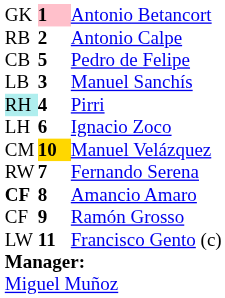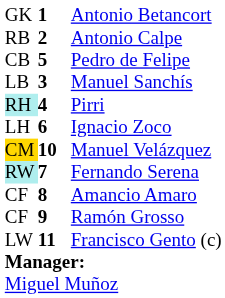(43, 15) pink background -> (43, 15) no background
(20, 149) no background -> (20, 149) gold background
(47, 149) gold background -> (47, 149) no background
(20, 172) no background -> (20, 172) paleturquoise background
(17, 194) bold -> (16, 194) normal
